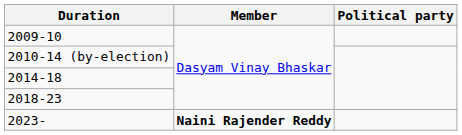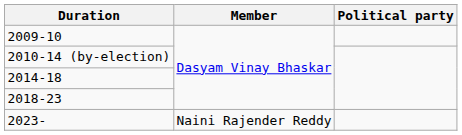(254, 120) bold -> (254, 120) normal
